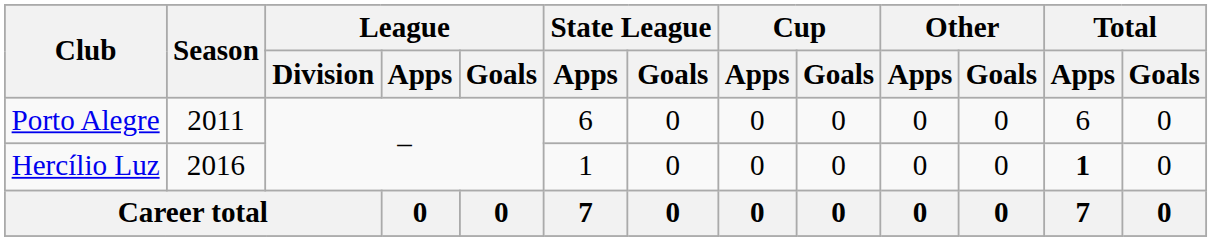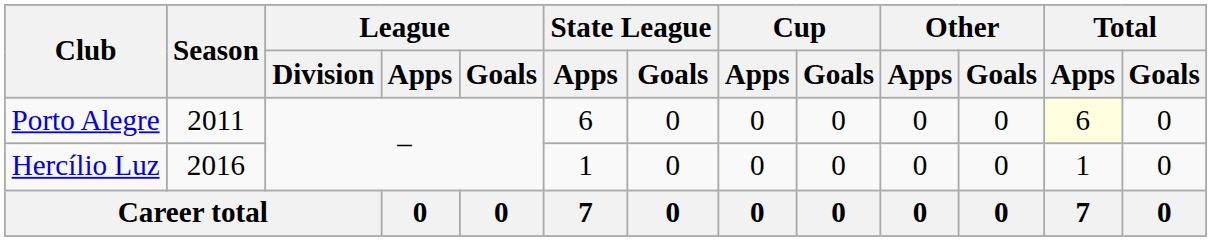(1083, 119) no background -> (1083, 119) lightyellow background
(1083, 166) bold -> (1083, 166) normal
